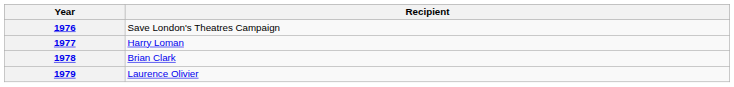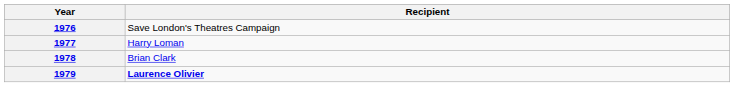(163, 74) normal -> (166, 74) bold
